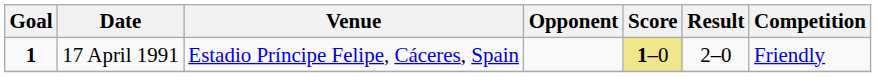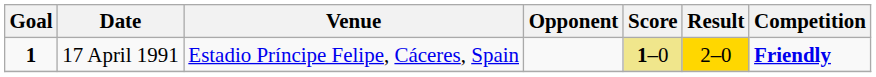(716, 54) no background -> (716, 54) gold background
(790, 54) normal -> (793, 54) bold
